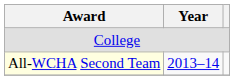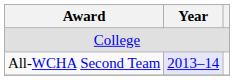(84, 63) lightyellow background -> (84, 63) no background
(193, 63) no background -> (193, 63) lavender background
